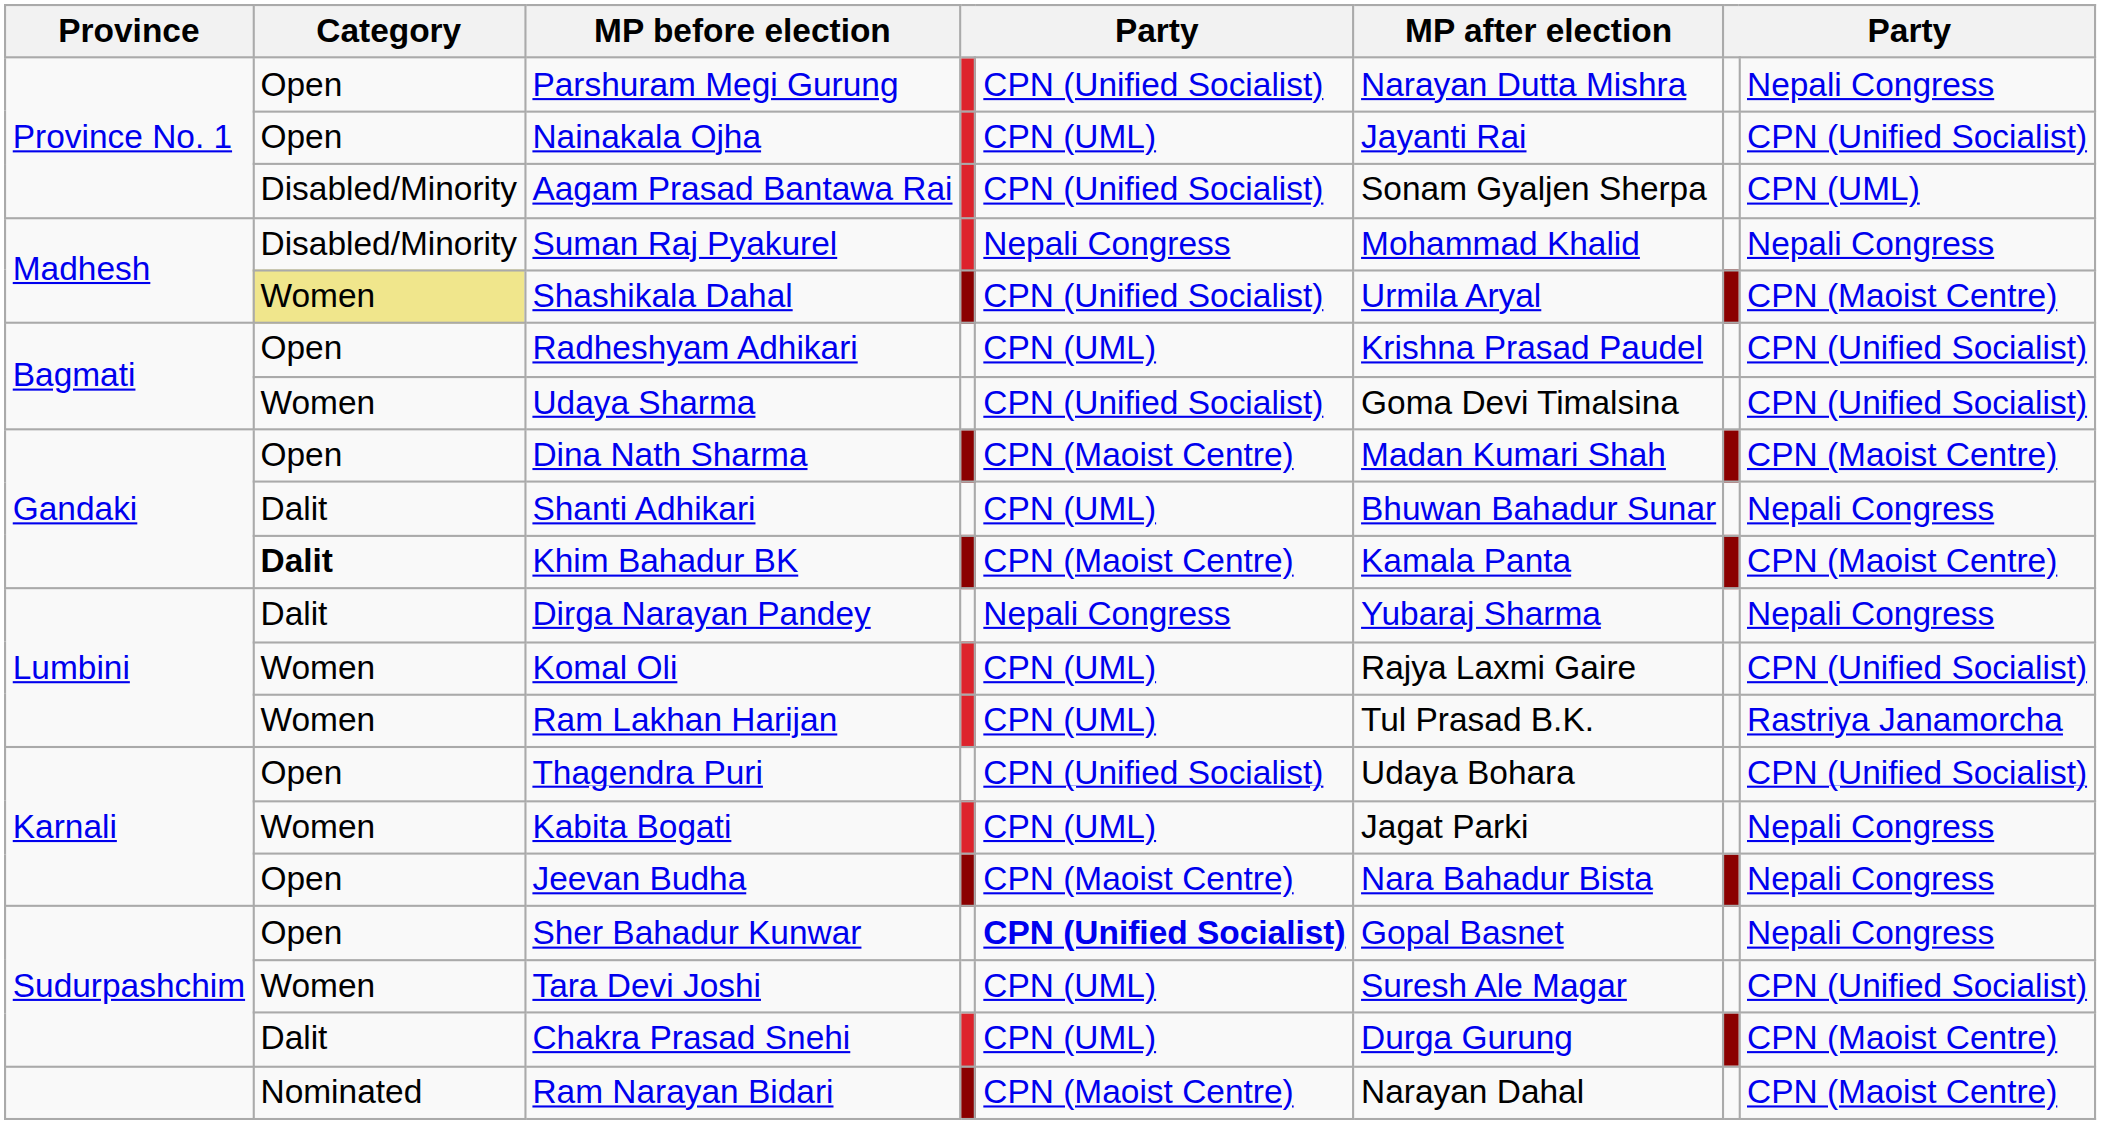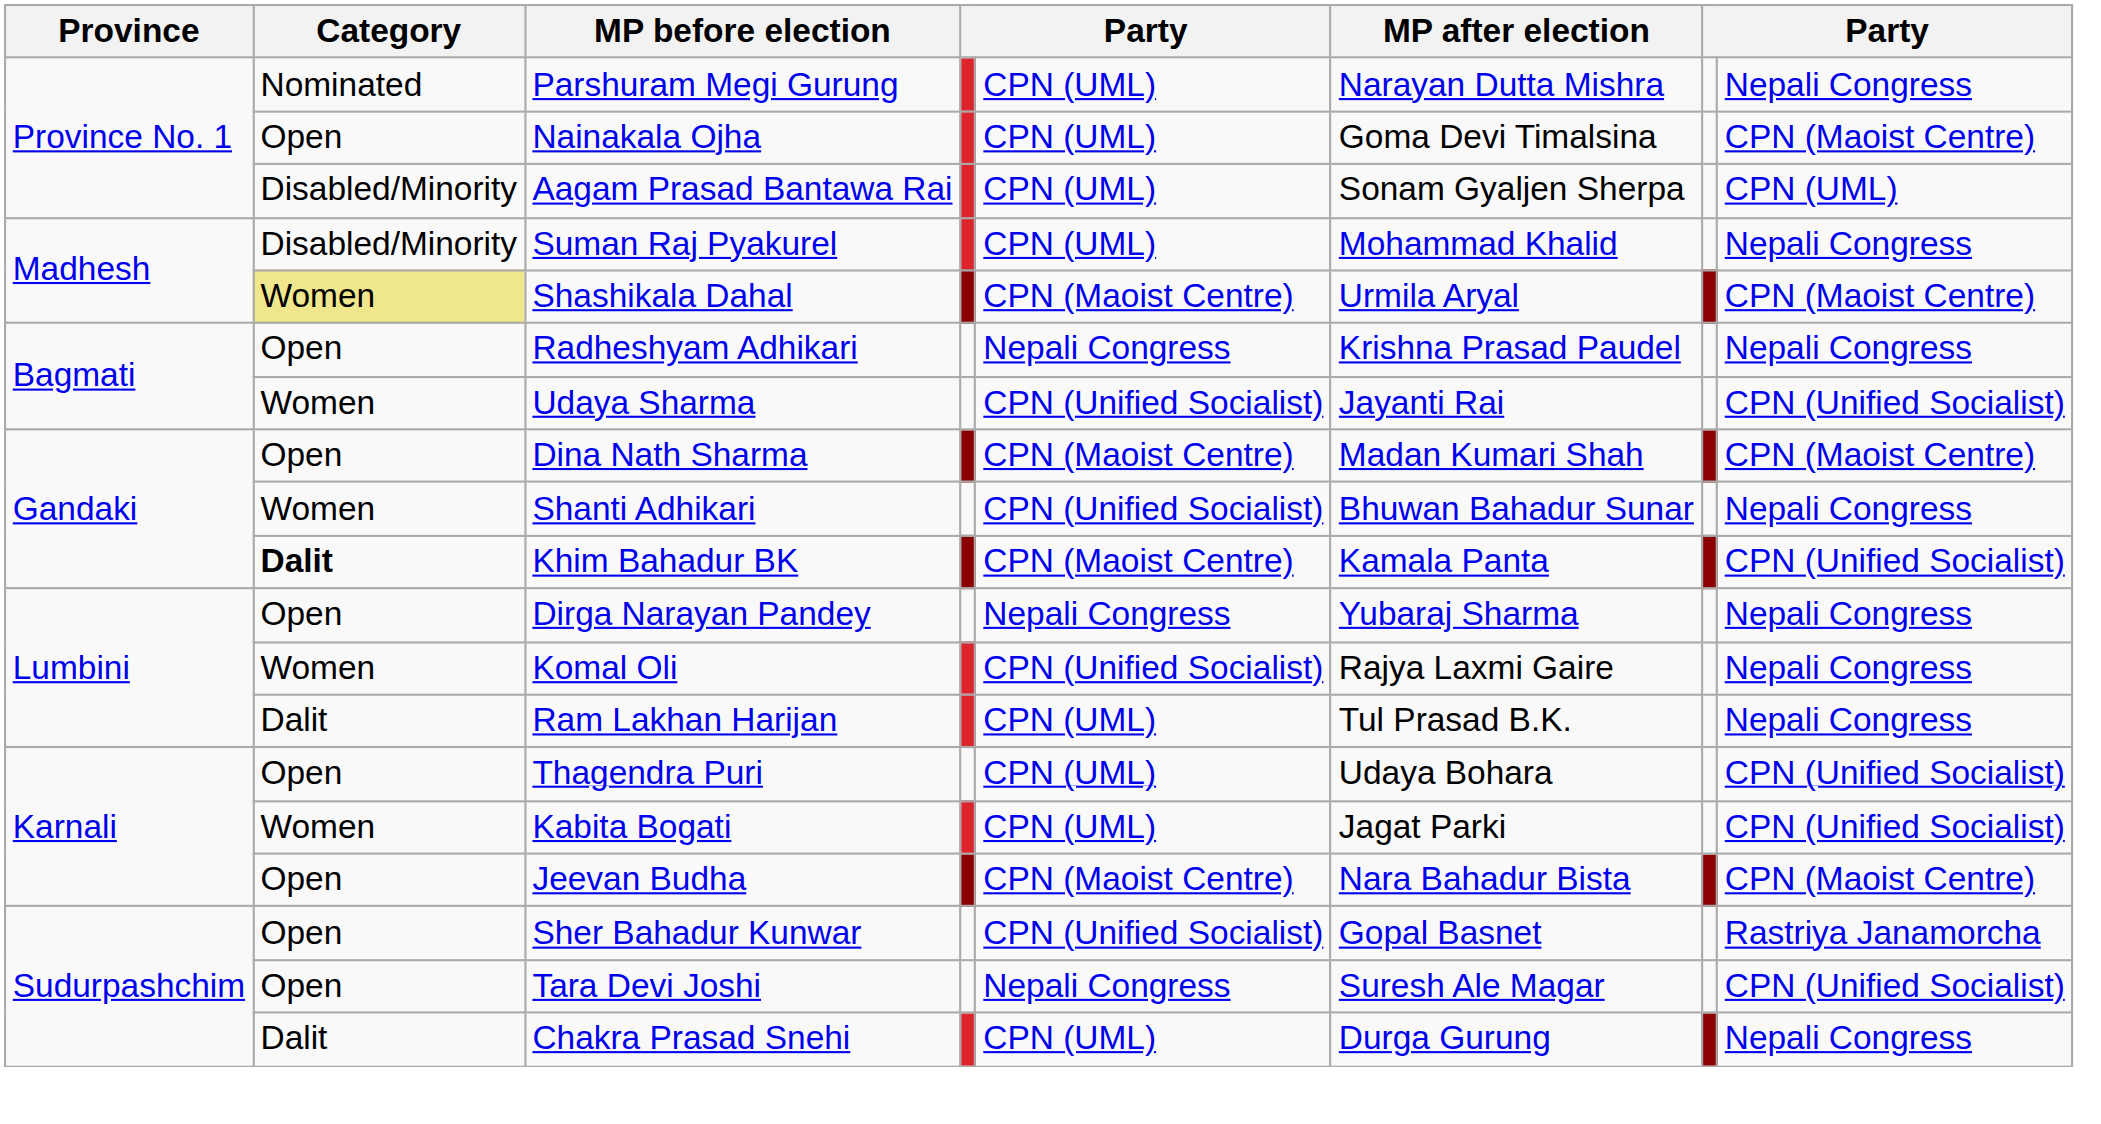(301, 84) Open -> (341, 84) Nominated
(1153, 84) CPN (Unified Socialist) -> (1070, 84) CPN (UML)
(1444, 137) Jayanti Rai -> (1498, 137) Goma Devi Timalsina
(1917, 137) CPN (Unified Socialist) -> (1880, 137) CPN (Maoist Centre)
(1153, 190) CPN (Unified Socialist) -> (1070, 190) CPN (UML)
(1107, 243) Nepali Congress -> (1070, 243) CPN (UML)
(1153, 296) CPN (Unified Socialist) -> (1138, 296) CPN (Maoist Centre)
(1070, 349) CPN (UML) -> (1107, 349) Nepali Congress
(1917, 349) CPN (Unified Socialist) -> (1848, 349) Nepali Congress
(1520, 402) Goma Devi Timalsina -> (1422, 402) Jayanti Rai
(294, 508) Dalit -> (318, 508) Women
(1070, 508) CPN (UML) -> (1153, 508) CPN (Unified Socialist)
(1902, 561) CPN (Maoist Centre) -> (1895, 561) CPN (Unified Socialist)
(294, 614) Dalit -> (301, 614) Open
(1070, 667) CPN (UML) -> (1153, 667) CPN (Unified Socialist)
(1917, 667) CPN (Unified Socialist) -> (1848, 667) Nepali Congress
(318, 720) Women -> (294, 720) Dalit
(1905, 720) Rastriya Janamorcha -> (1848, 720) Nepali Congress
(1153, 773) CPN (Unified Socialist) -> (1070, 773) CPN (UML)
(1871, 826) Nepali Congress -> (1895, 826) CPN (Unified Socialist)
(1871, 879) Nepali Congress -> (1880, 879) CPN (Maoist Centre)
(1164, 932) bold -> (1153, 932) normal
(1871, 932) Nepali Congress -> (1883, 932) Rastriya Janamorcha
(318, 985) Women -> (301, 985) Open
(1070, 985) CPN (UML) -> (1107, 985) Nepali Congress
(1902, 1038) CPN (Maoist Centre) -> (1848, 1038) Nepali Congress
- row: (683, 1091)
